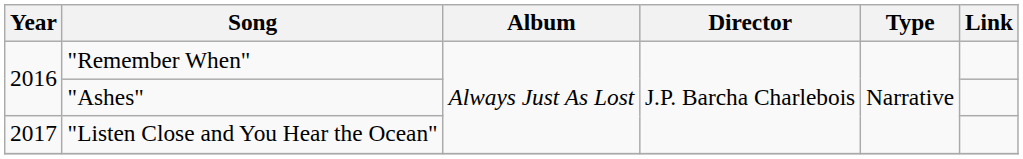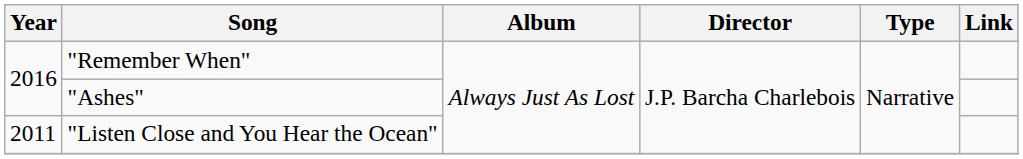(33, 134) 2017 -> (33, 134) 2011
